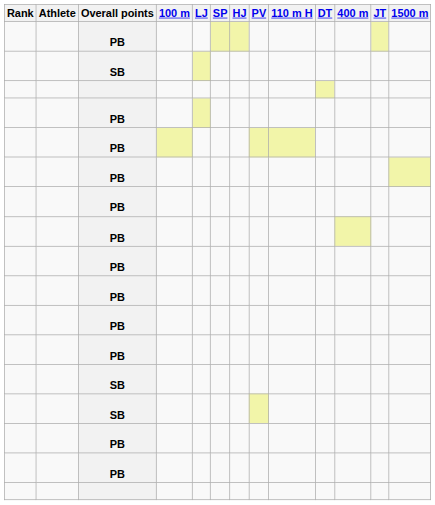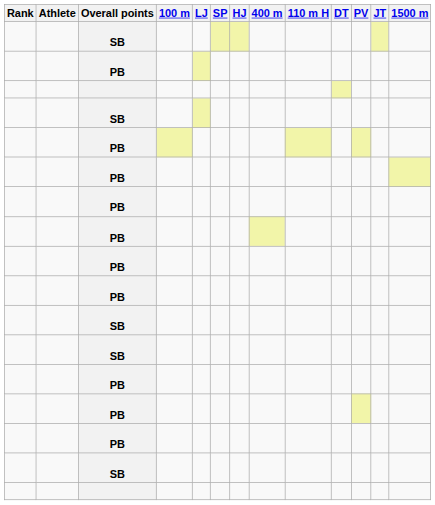columns swapped: (353, 13) <-> (259, 13)
(117, 43) PB -> (117, 43) SB
(117, 72) SB -> (117, 72) PB
(117, 119) PB -> (117, 119) SB
(117, 326) PB -> (117, 326) SB
(117, 356) PB -> (117, 356) SB
(117, 385) SB -> (117, 385) PB
(117, 415) SB -> (117, 415) PB
(117, 474) PB -> (117, 474) SB
